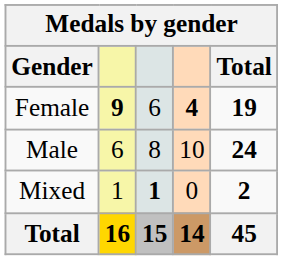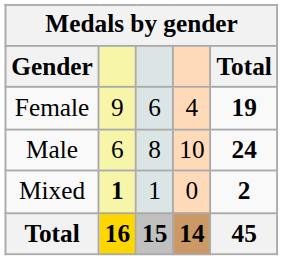(117, 108) bold -> (117, 108) normal
(192, 108) bold -> (192, 108) normal
(117, 191) normal -> (117, 191) bold
(155, 191) bold -> (155, 191) normal
